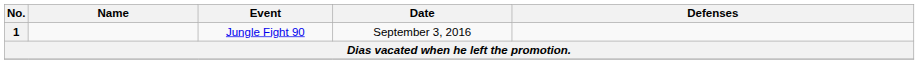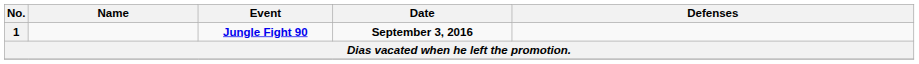(265, 31) normal -> (265, 31) bold
(422, 31) normal -> (422, 31) bold
